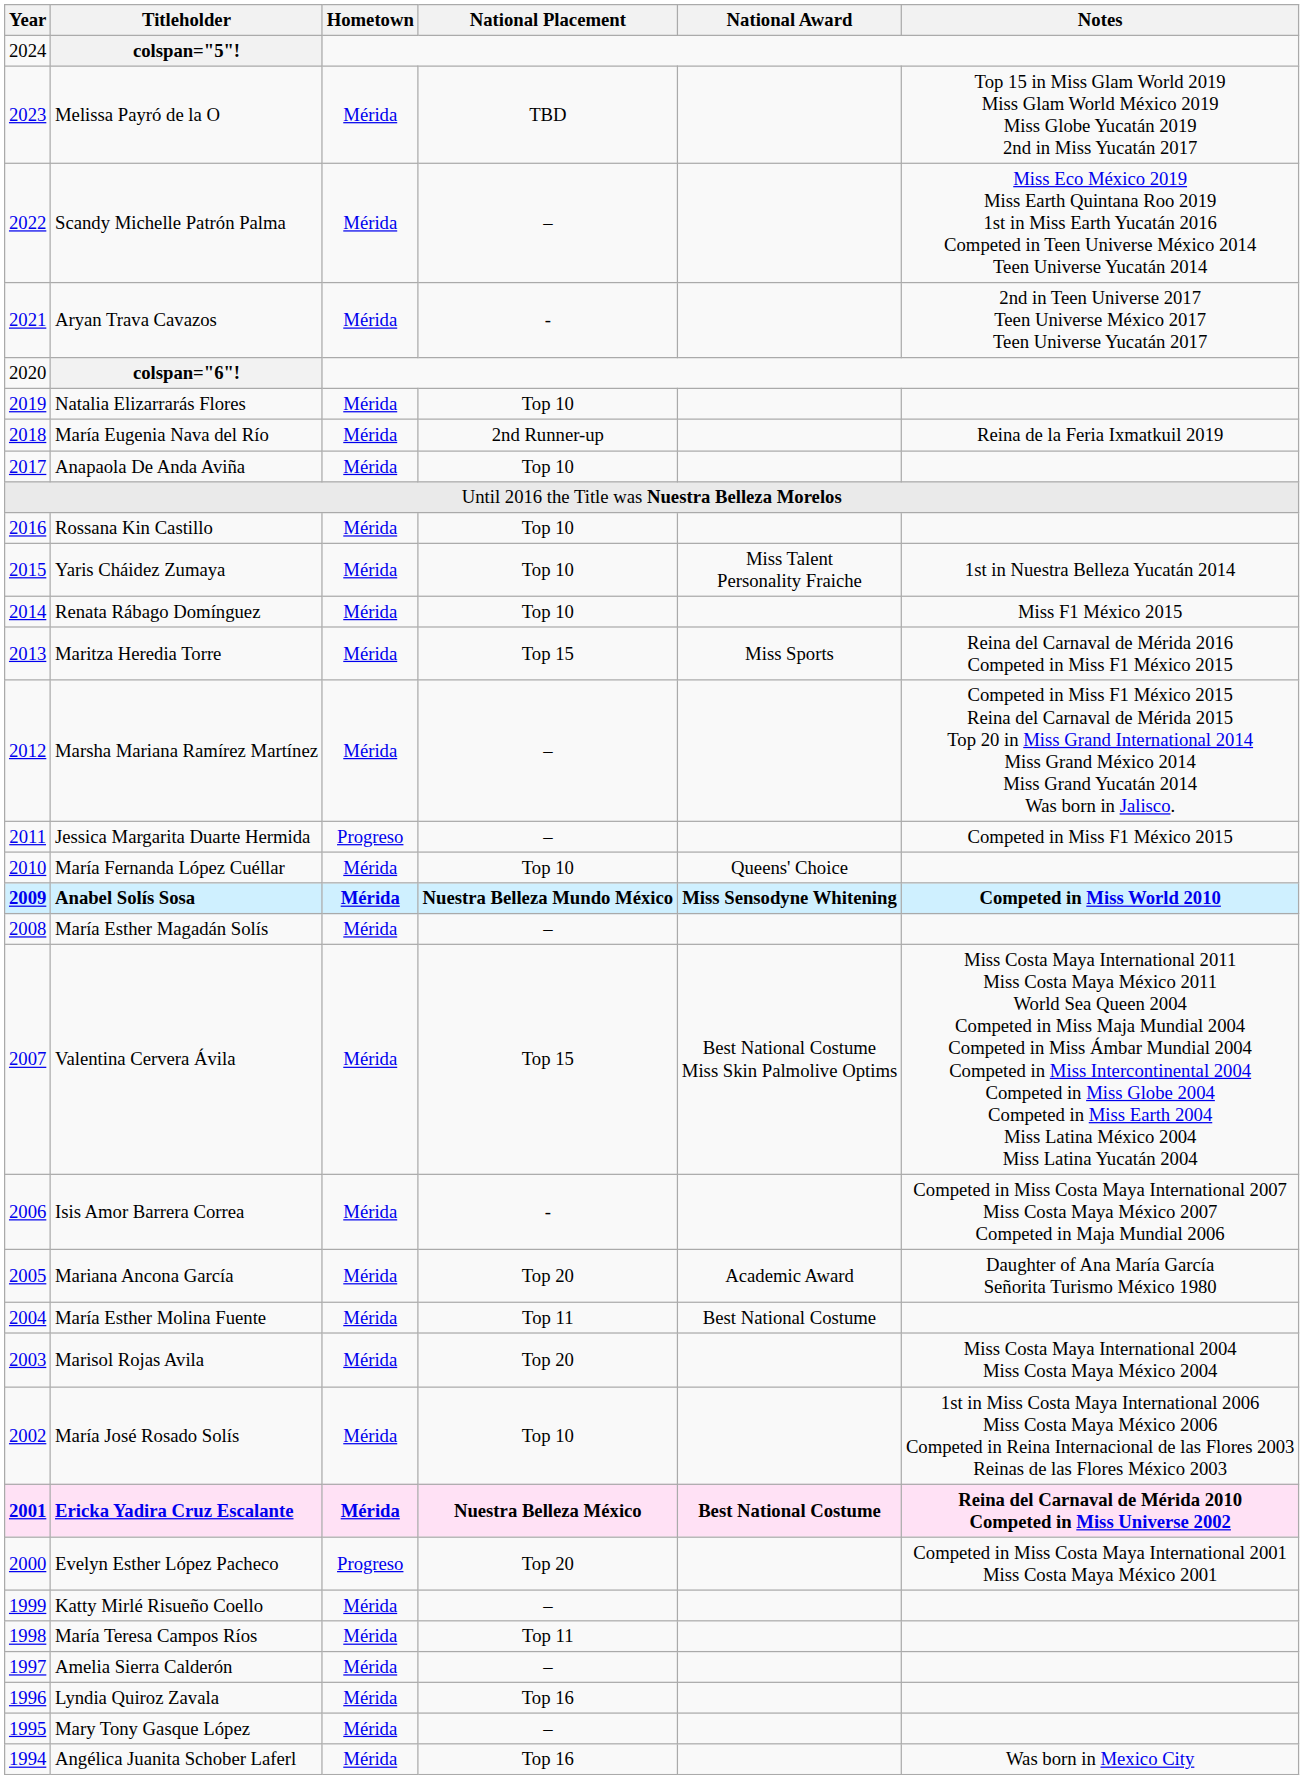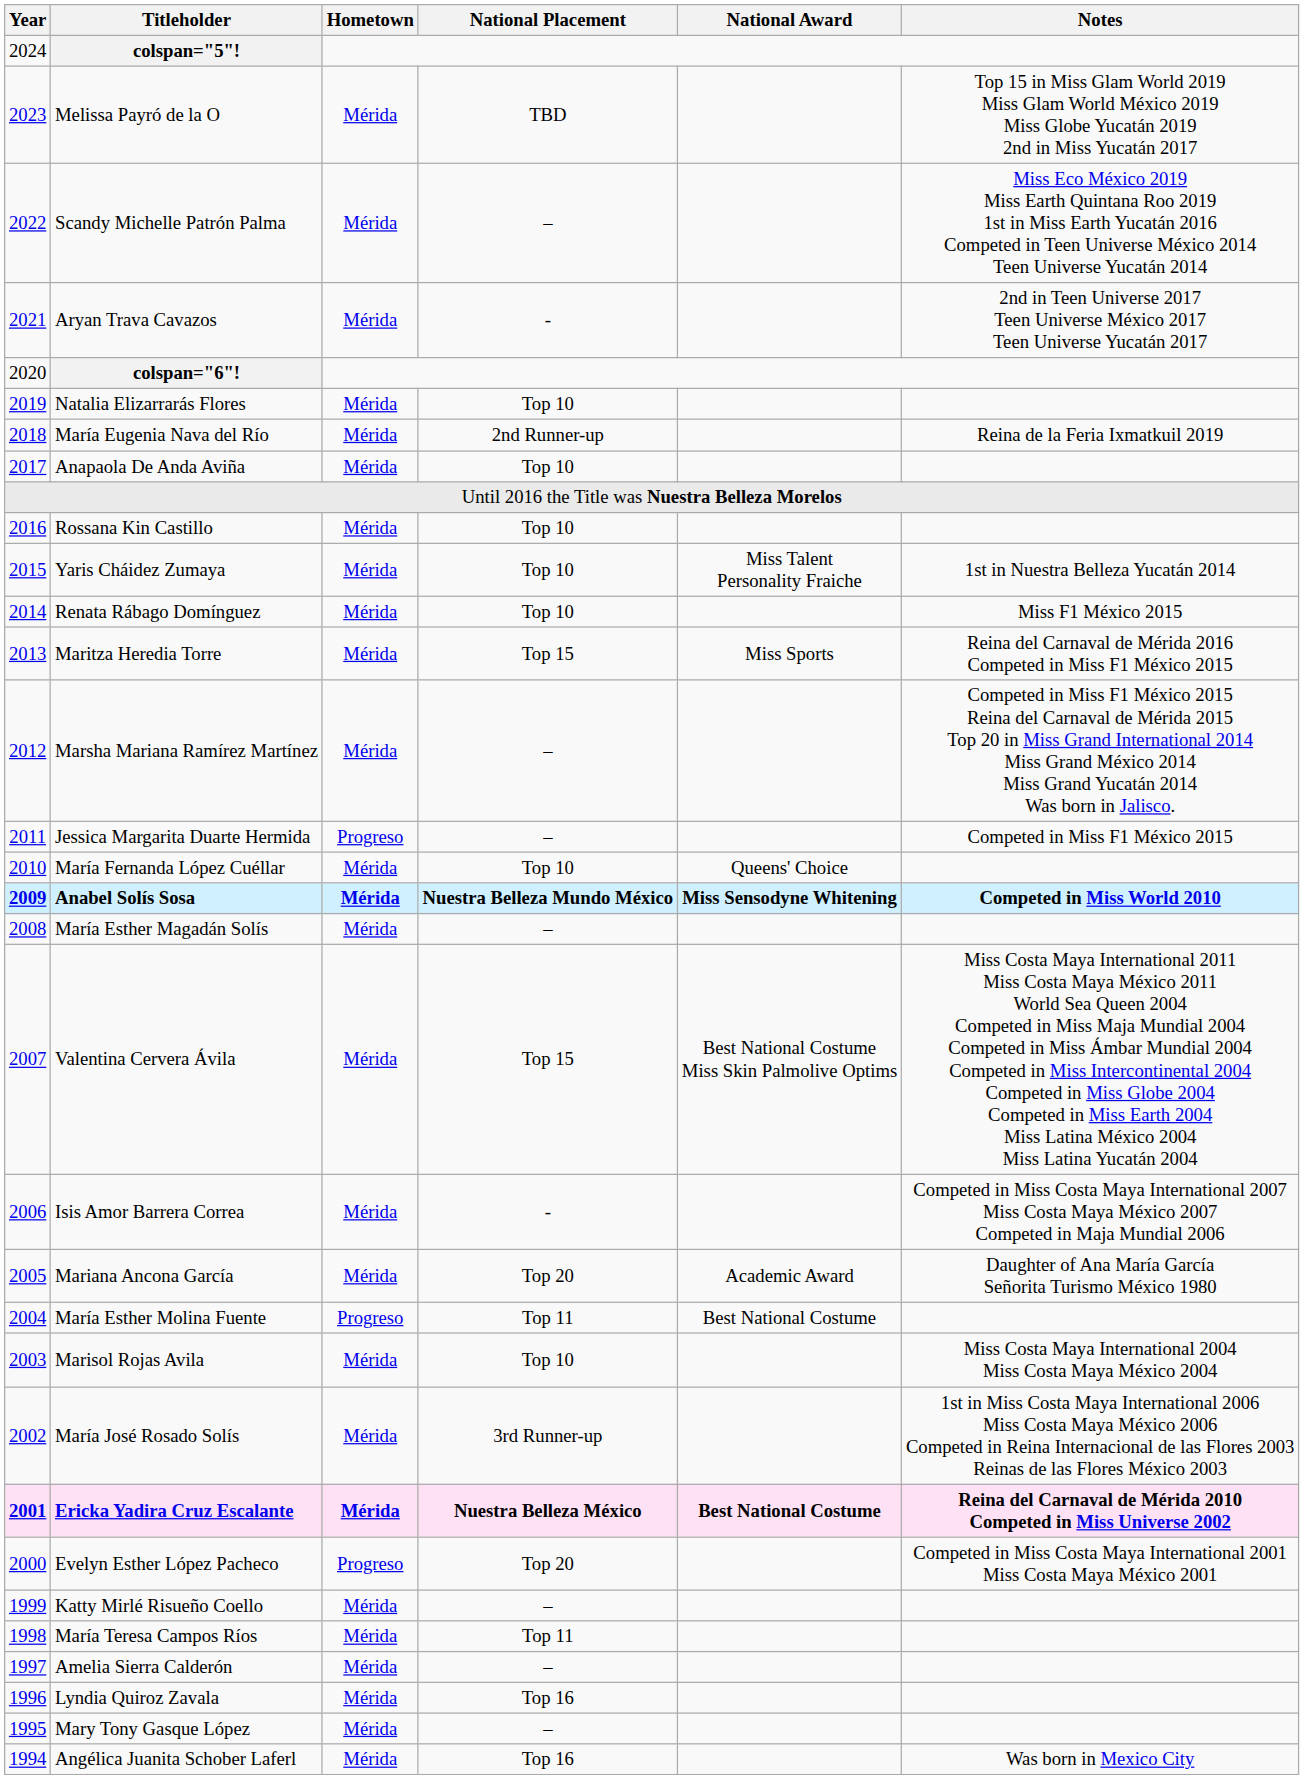(370, 1318) Mérida -> (370, 1318) Progreso
(548, 1360) Top 20 -> (548, 1360) Top 10
(548, 1435) Top 10 -> (548, 1435) 3rd Runner-up
